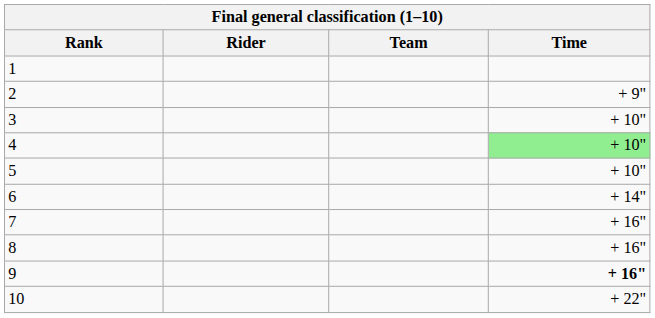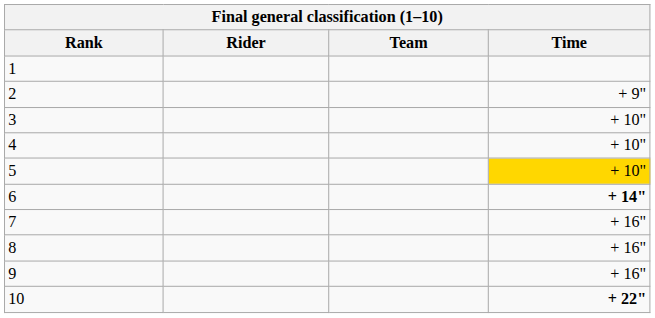(628, 145) lightgreen background -> (628, 145) no background
(628, 171) no background -> (628, 171) gold background
(628, 196) normal -> (627, 196) bold
(627, 273) bold -> (628, 273) normal
(628, 299) normal -> (627, 299) bold
